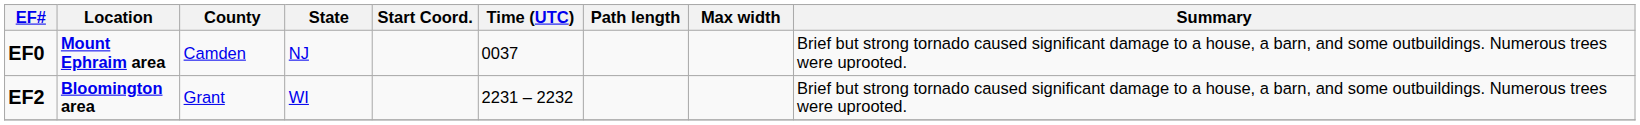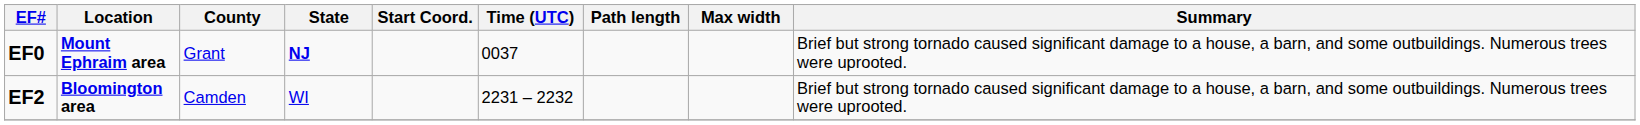(215, 52) Camden -> (204, 52) Grant
(299, 52) normal -> (299, 52) bold
(204, 97) Grant -> (215, 97) Camden
